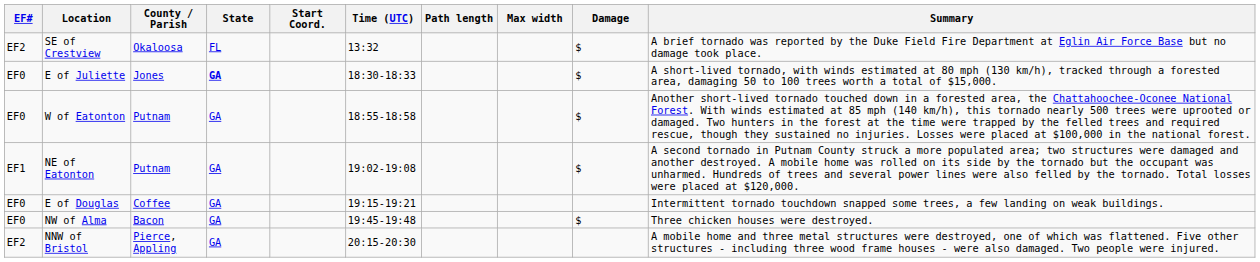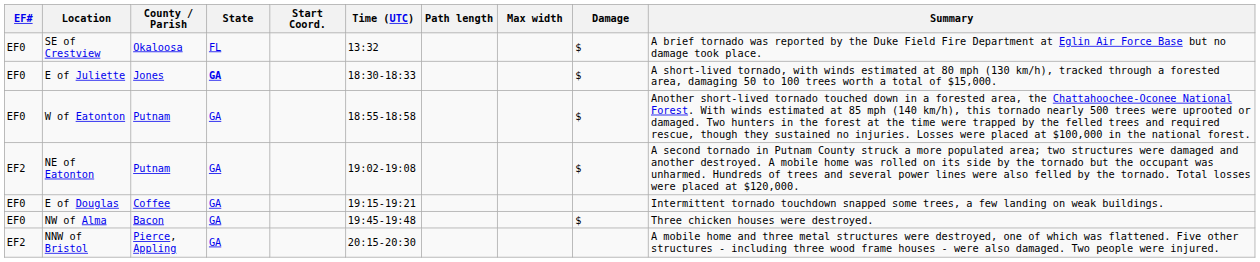(16, 47) EF2 -> (16, 47) EF0
(16, 169) EF1 -> (16, 169) EF2
